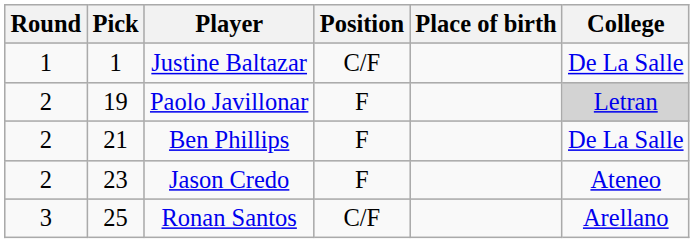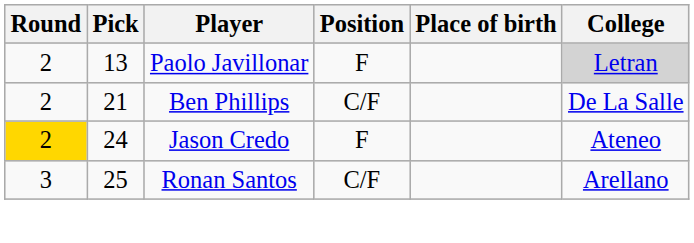- row: (229, 62)
(116, 101) 19 -> (116, 62) 13
(362, 140) F -> (362, 101) C/F
(46, 179) no background -> (46, 140) gold background
(116, 179) 23 -> (116, 140) 24
